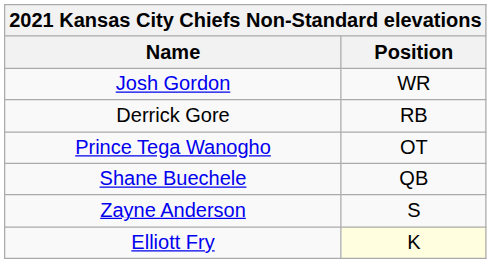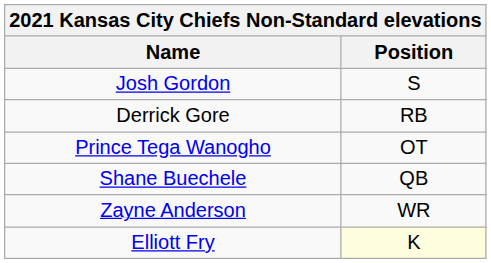(414, 83) WR -> (414, 83) S
(414, 210) S -> (414, 210) WR
